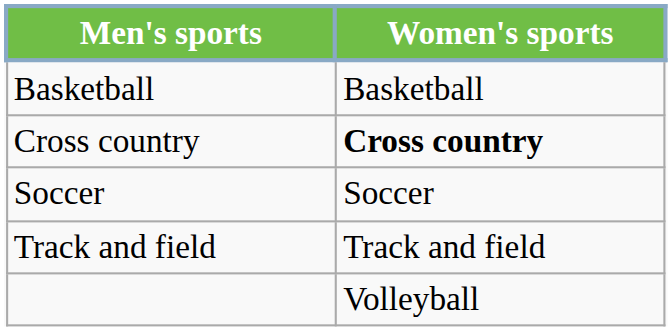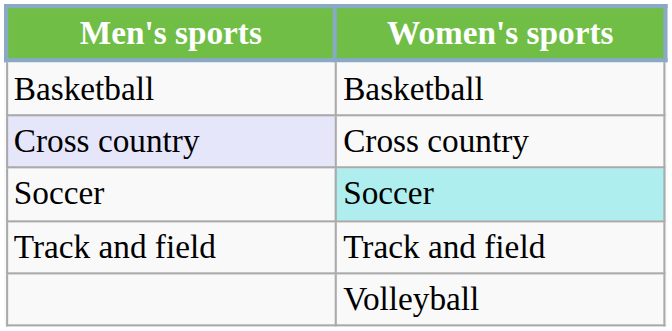(107, 140) no background -> (107, 140) lavender background
(443, 140) bold -> (436, 140) normal
(388, 193) no background -> (388, 193) paleturquoise background
